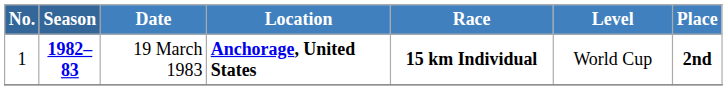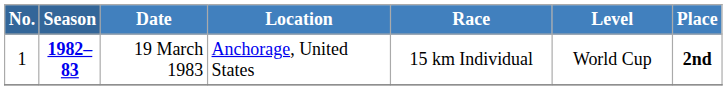(283, 59) bold -> (280, 59) normal
(472, 59) bold -> (471, 59) normal
